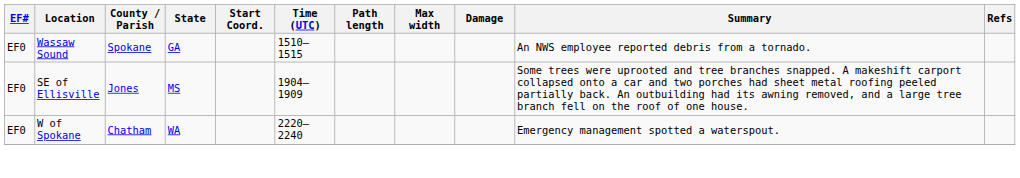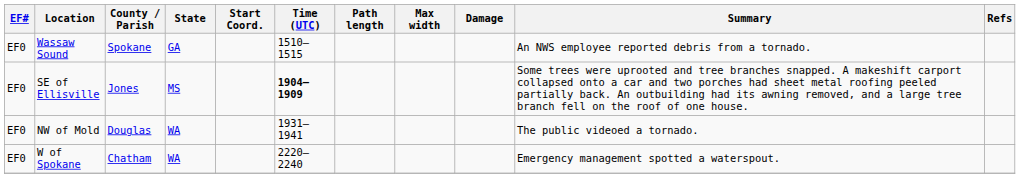(293, 89) normal -> (293, 89) bold
+ row: (68, 130)
